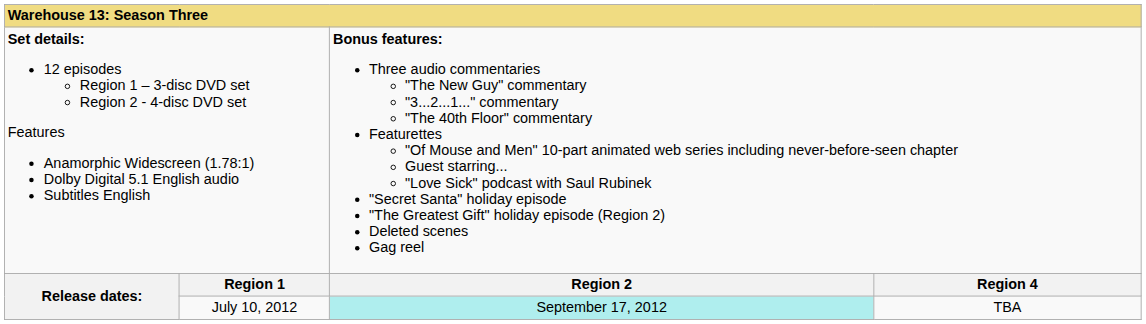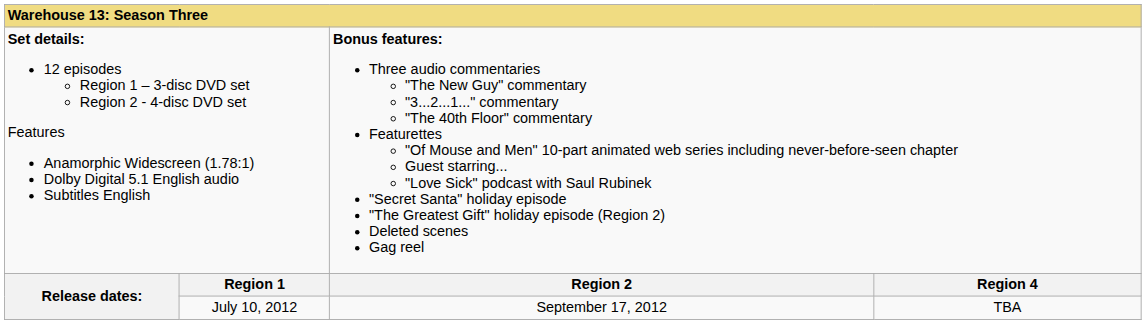(602, 307) paleturquoise background -> (602, 307) no background
